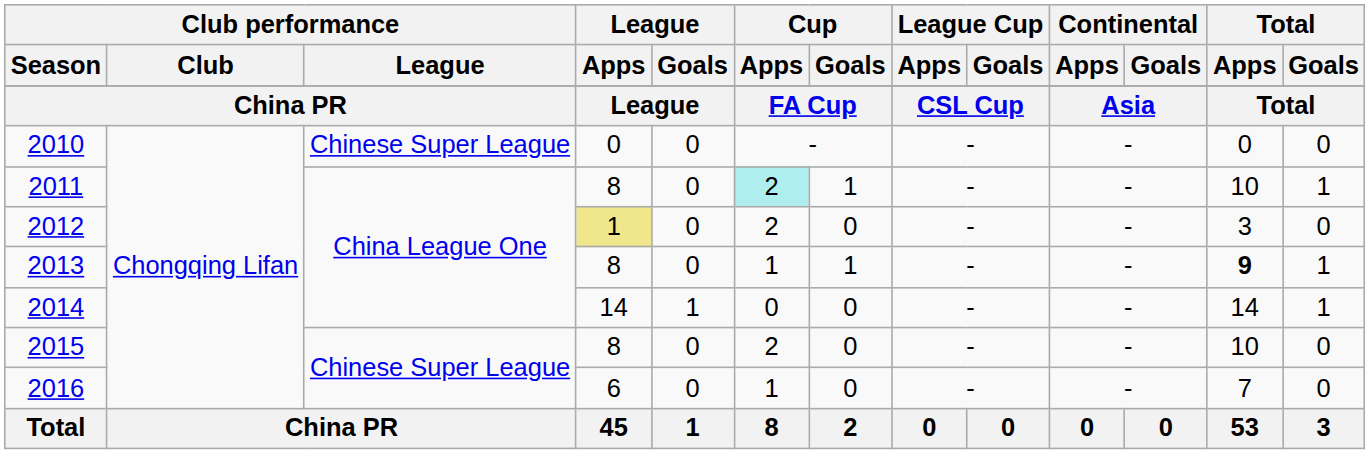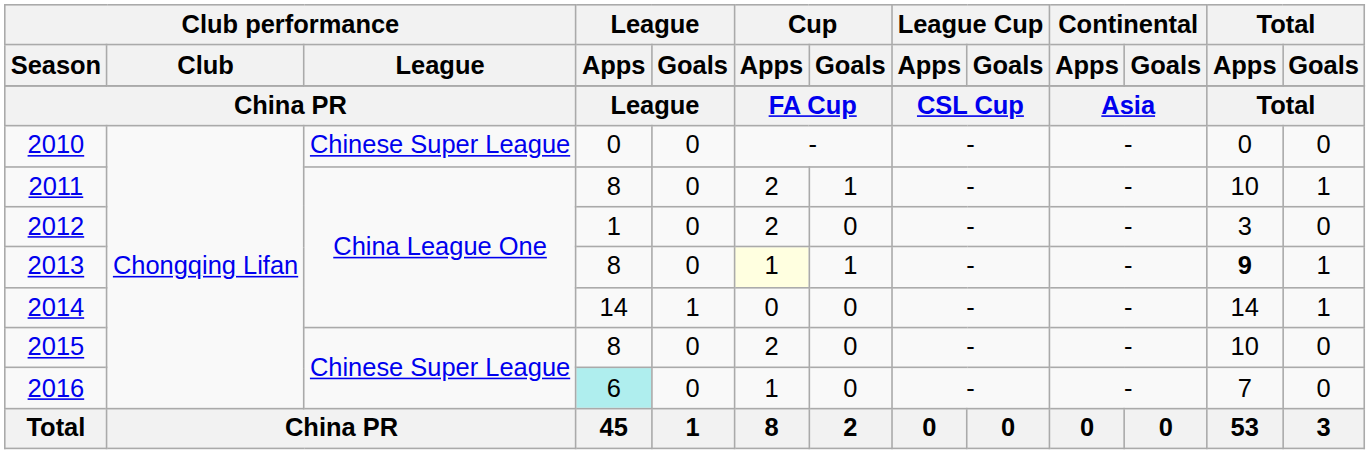(771, 186) paleturquoise background -> (771, 186) no background
(614, 226) khaki background -> (614, 226) no background
(771, 266) no background -> (771, 266) lightyellow background
(614, 387) no background -> (614, 387) paleturquoise background
